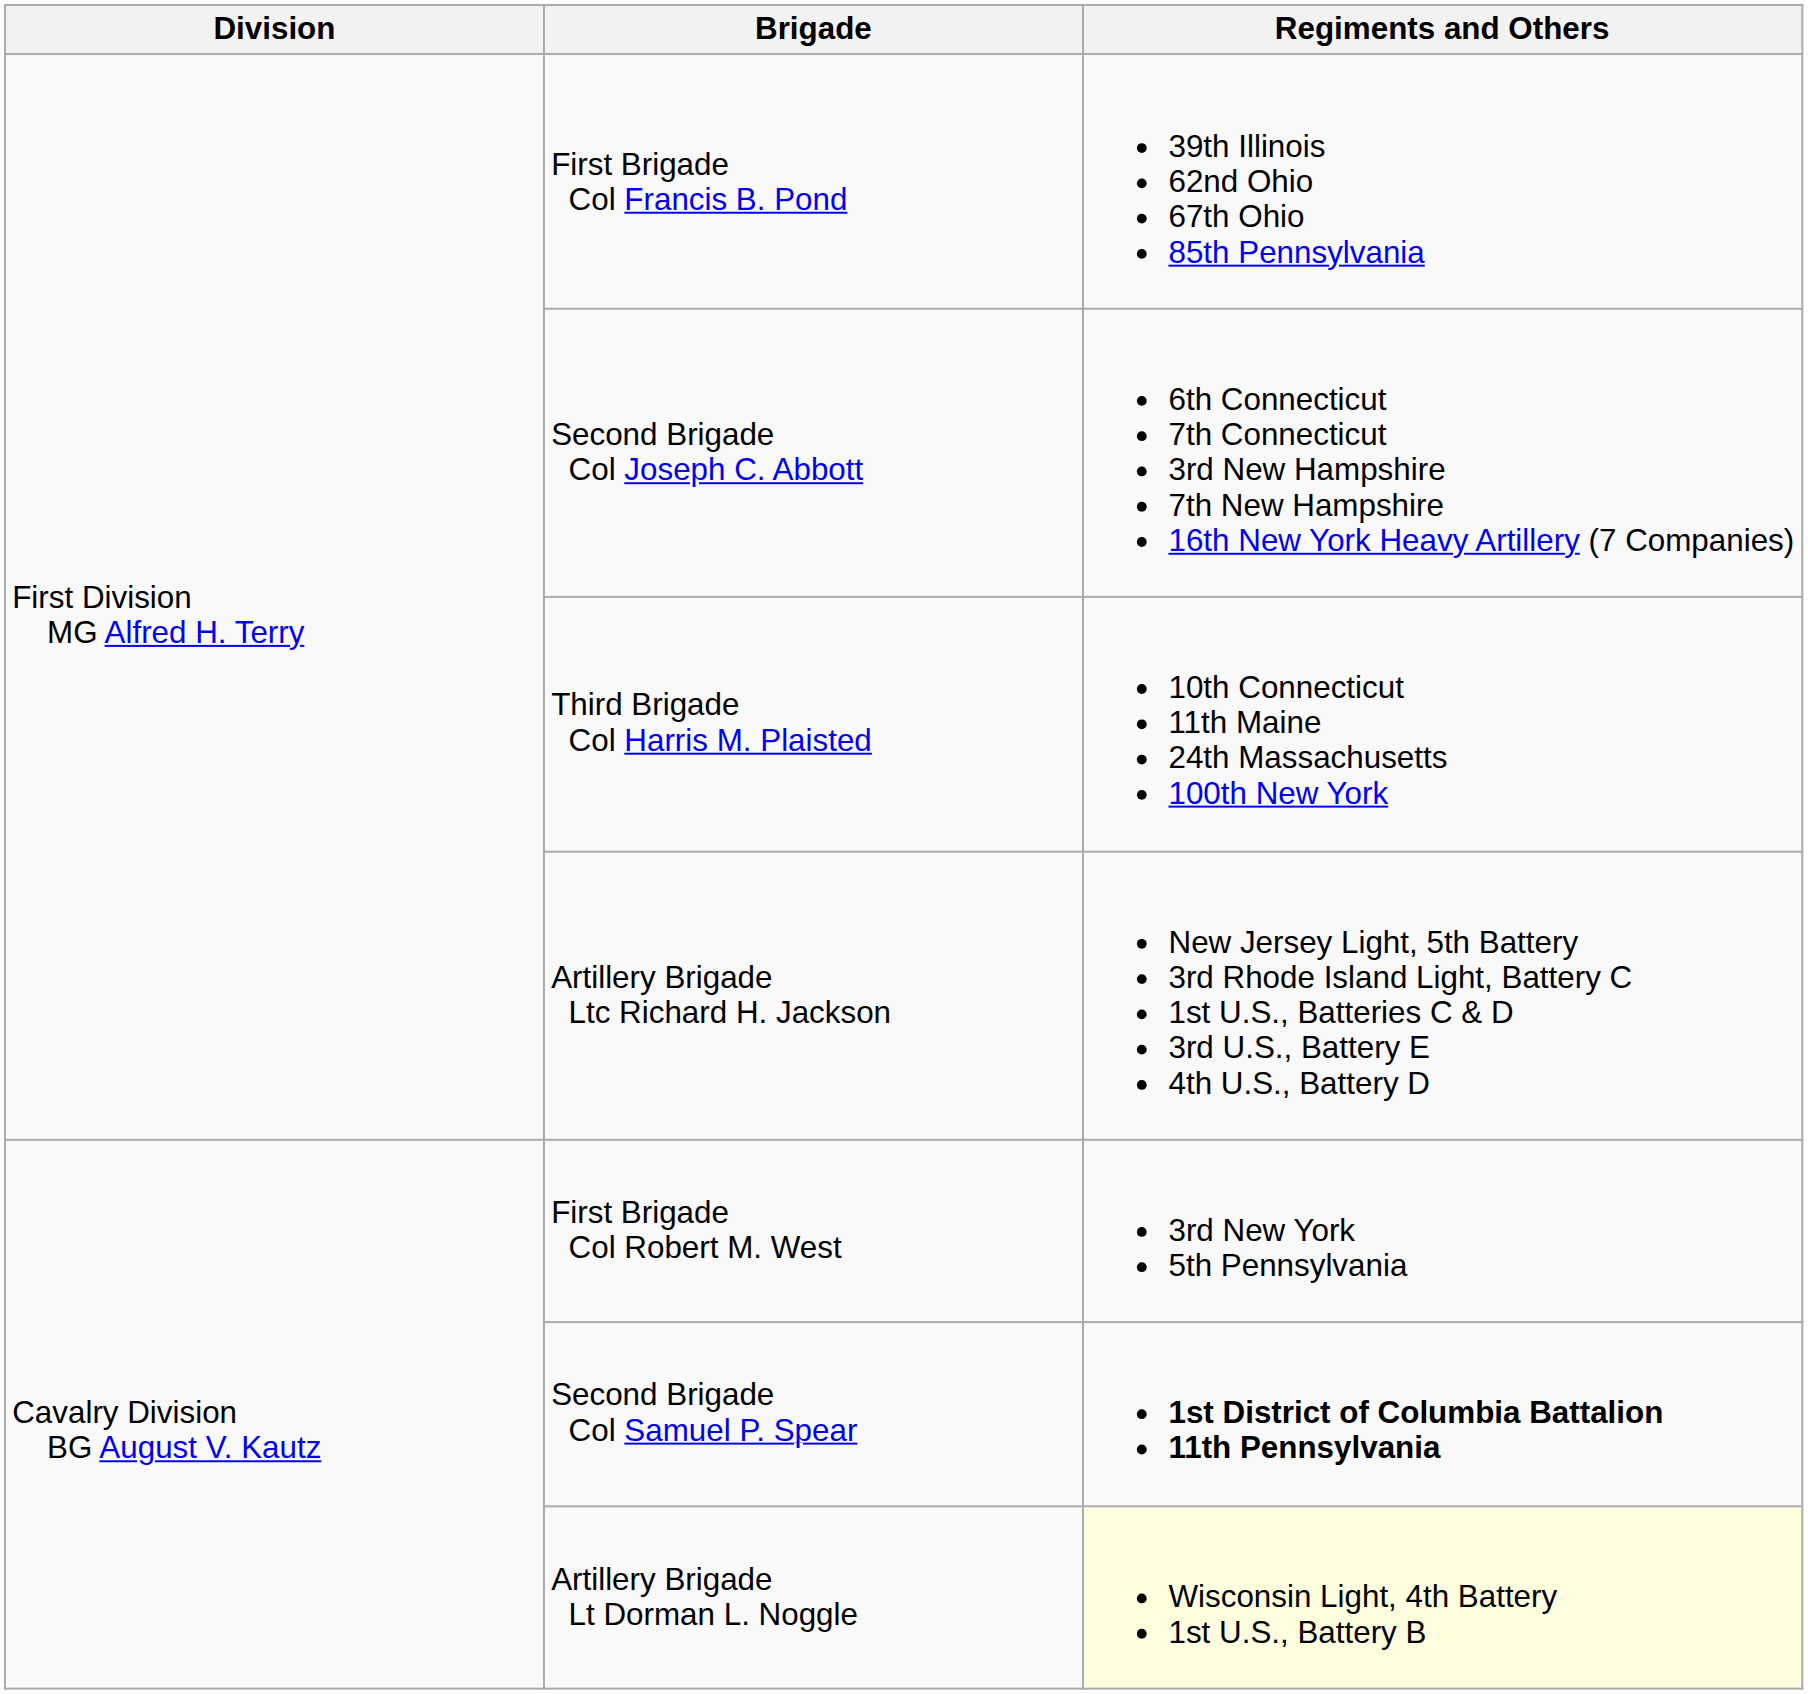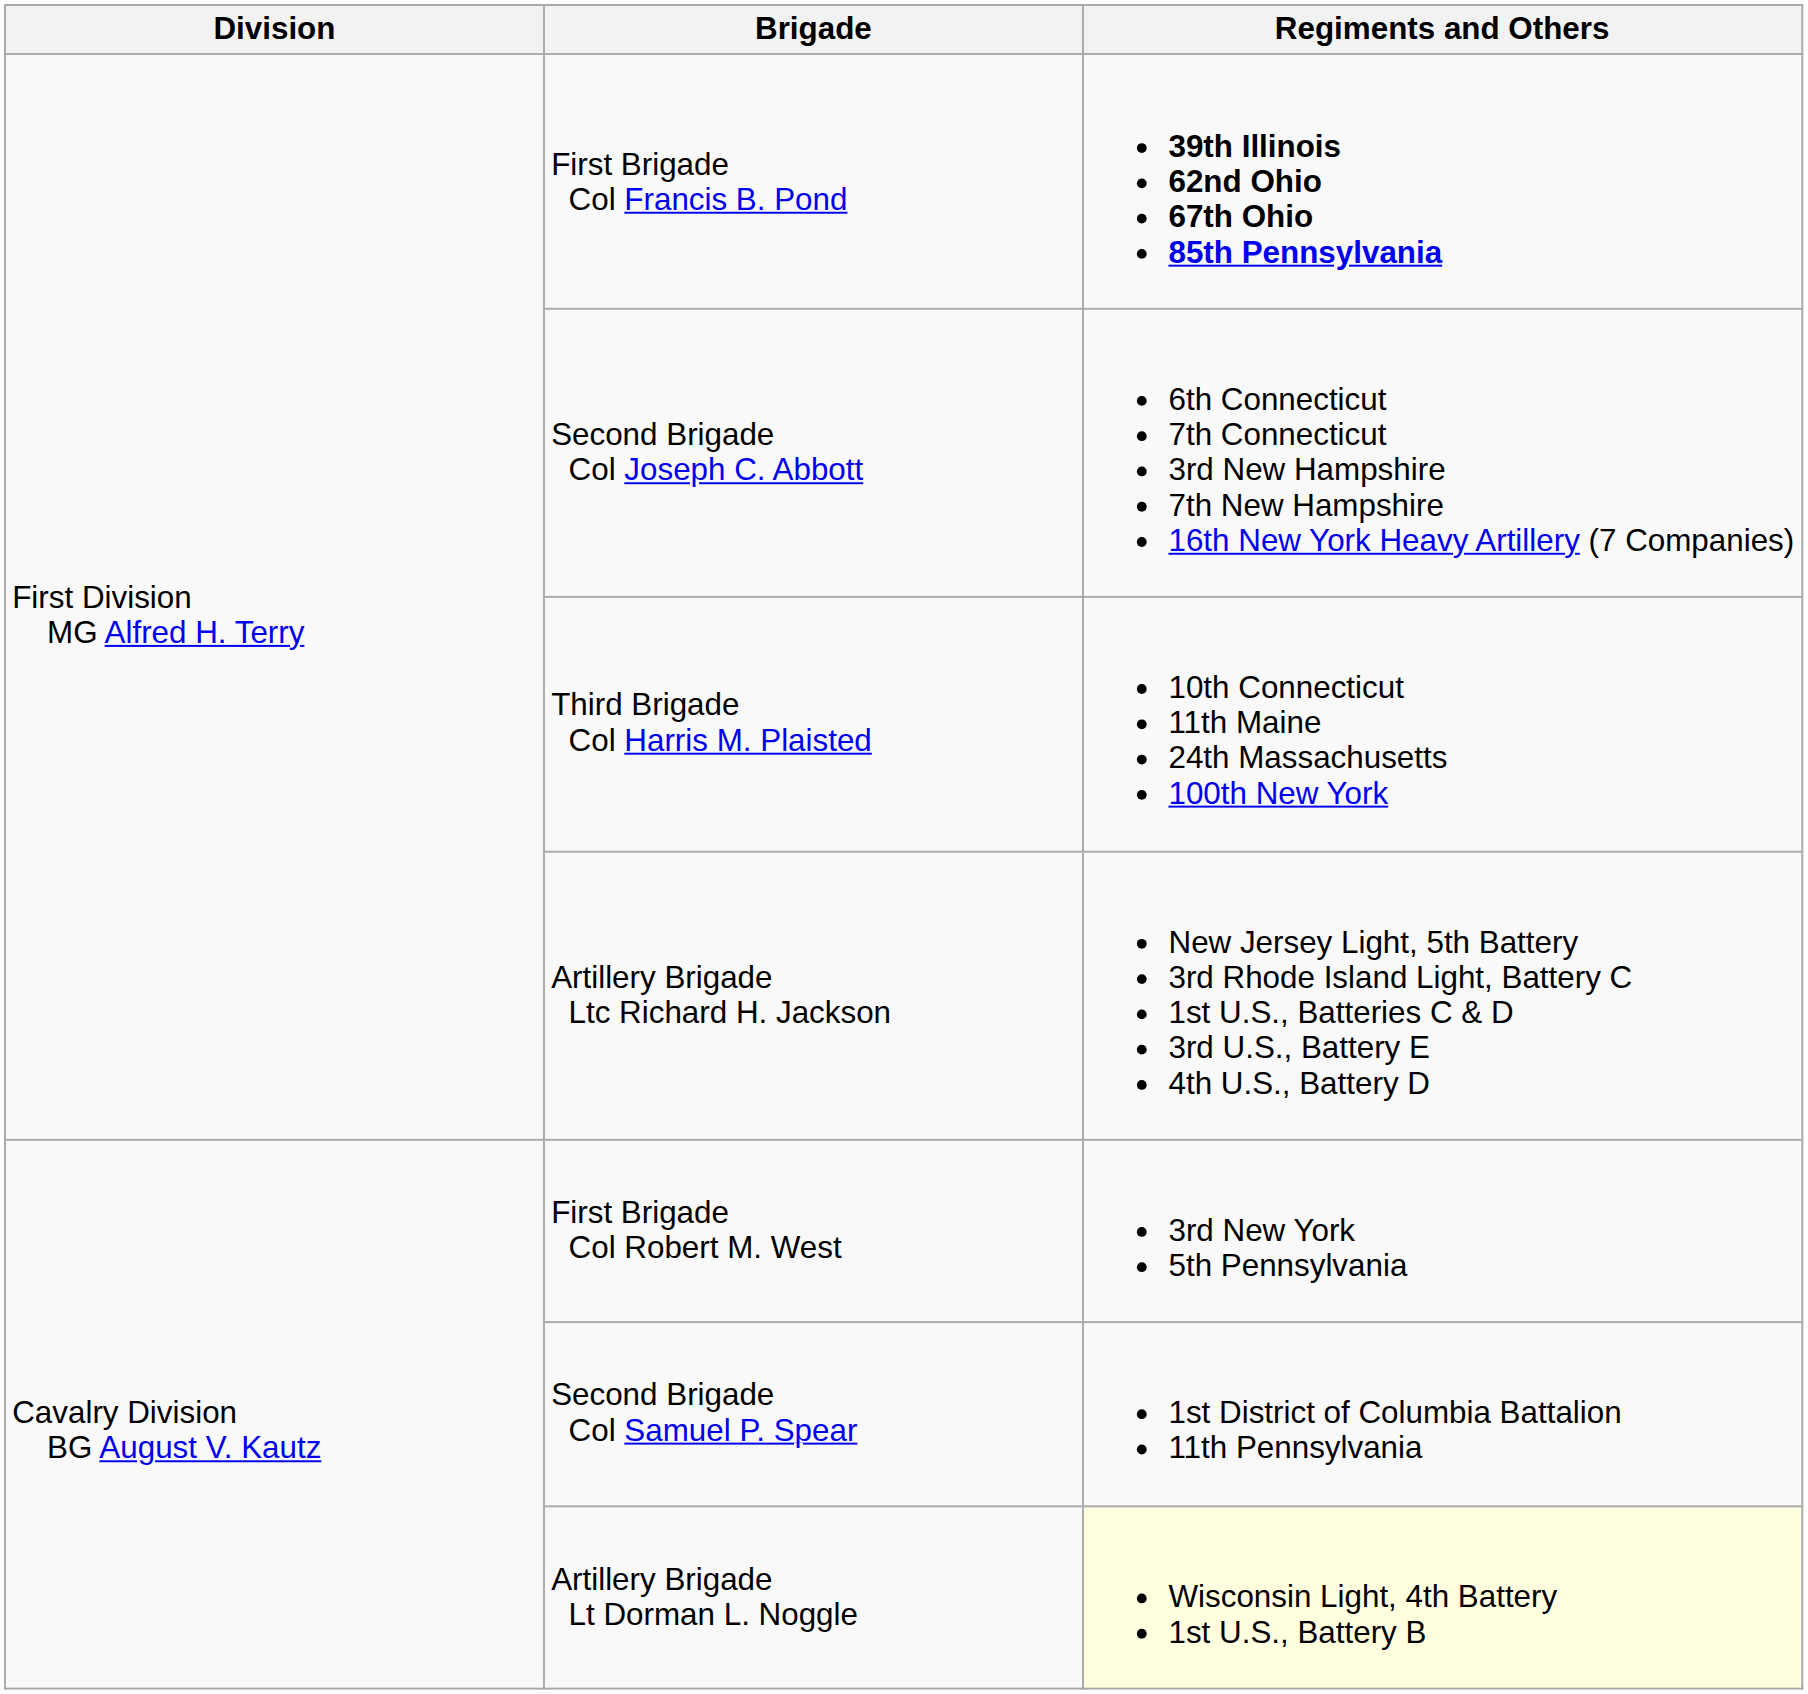(1442, 199) normal -> (1442, 199) bold
(1442, 1432) bold -> (1442, 1432) normal
